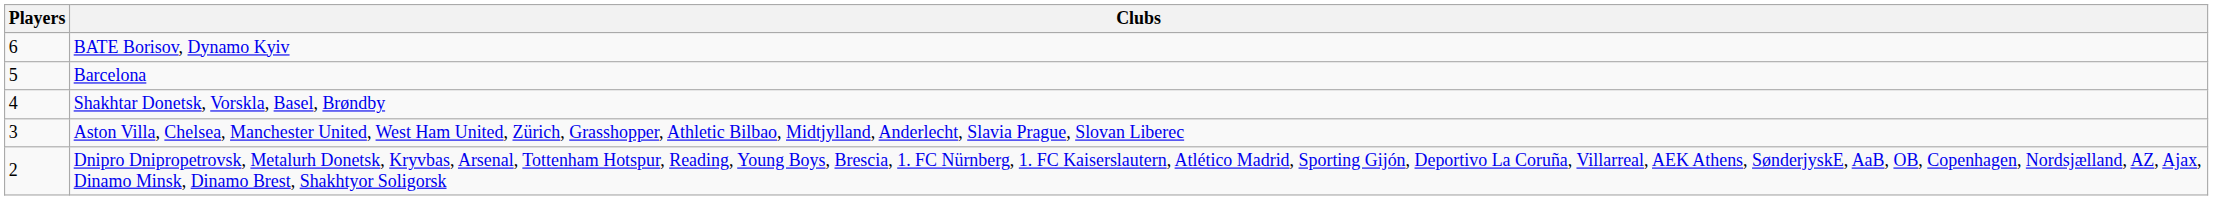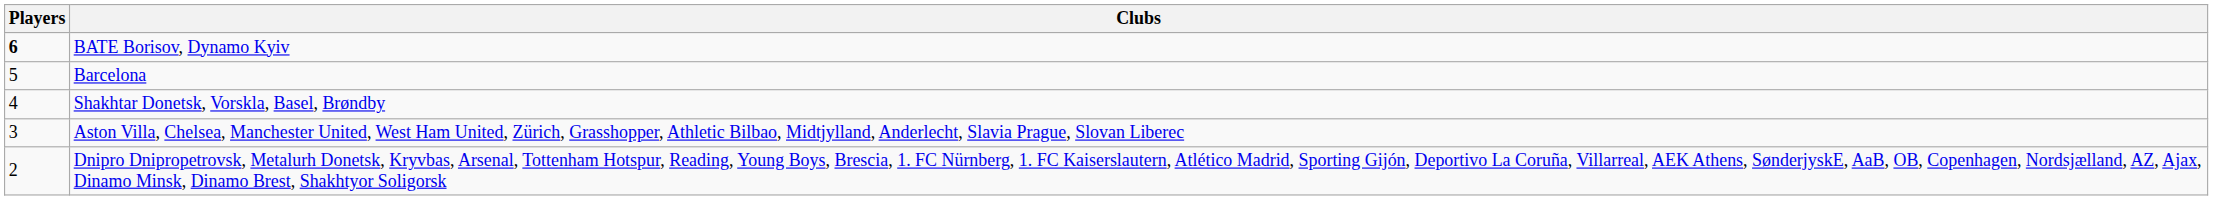(13, 47) normal -> (13, 47) bold
